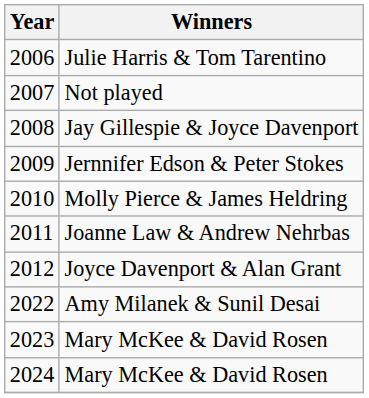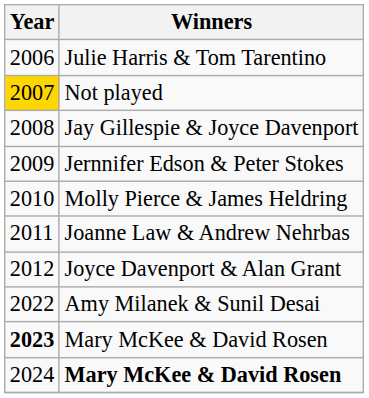(32, 92) no background -> (32, 92) gold background
(32, 339) normal -> (32, 339) bold
(196, 374) normal -> (203, 374) bold
